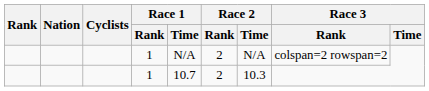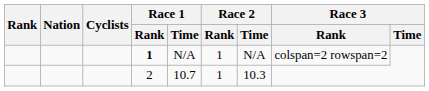(150, 55) normal -> (150, 55) bold
(219, 55) 2 -> (219, 55) 1
(150, 75) 1 -> (150, 75) 2
(219, 75) 2 -> (219, 75) 1
